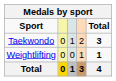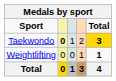(63, 40) normal -> (63, 40) bold
(99, 40) no background -> (99, 40) gold background
